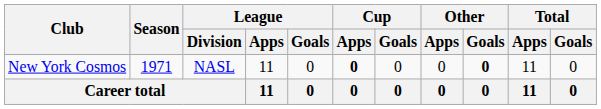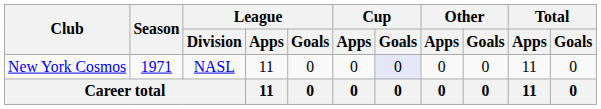(354, 66) bold -> (354, 66) normal
(398, 66) no background -> (398, 66) lavender background
(486, 66) bold -> (486, 66) normal
